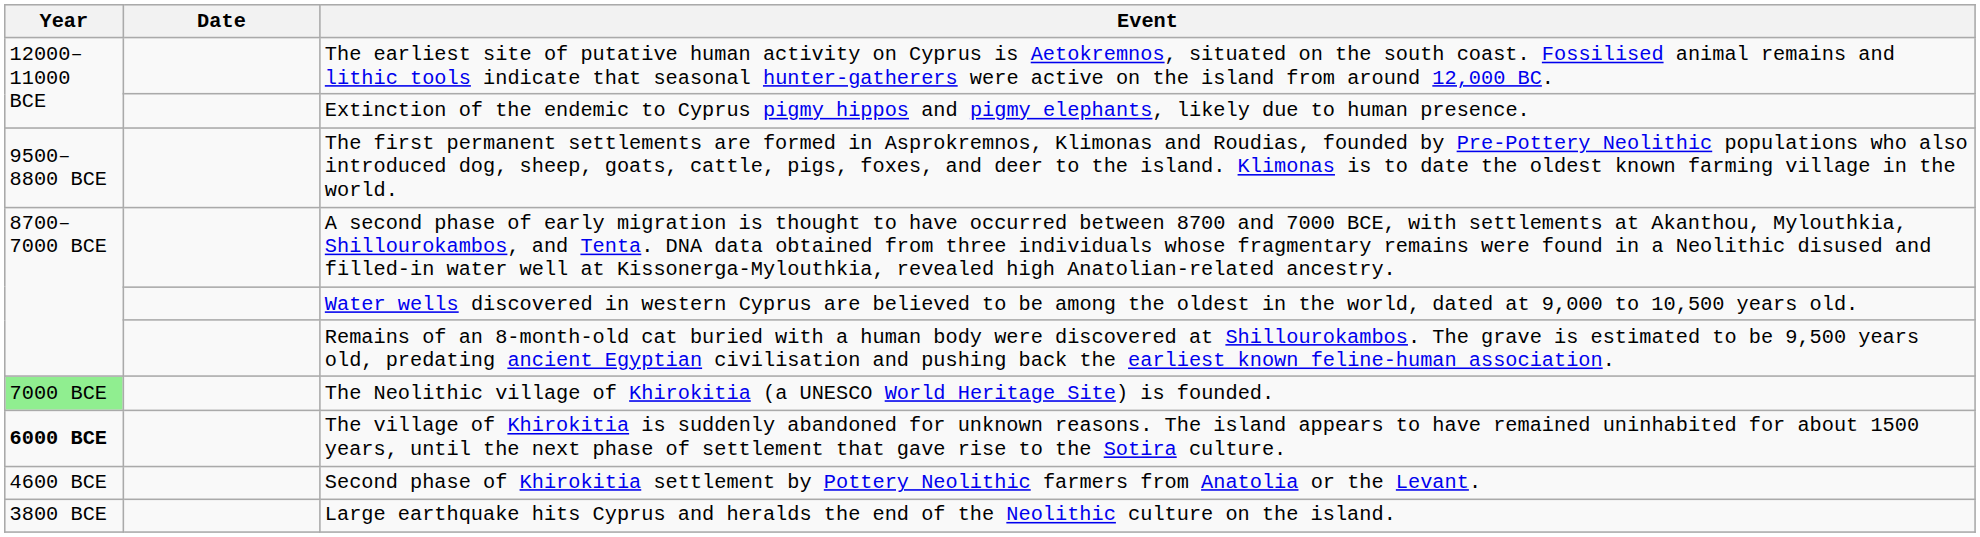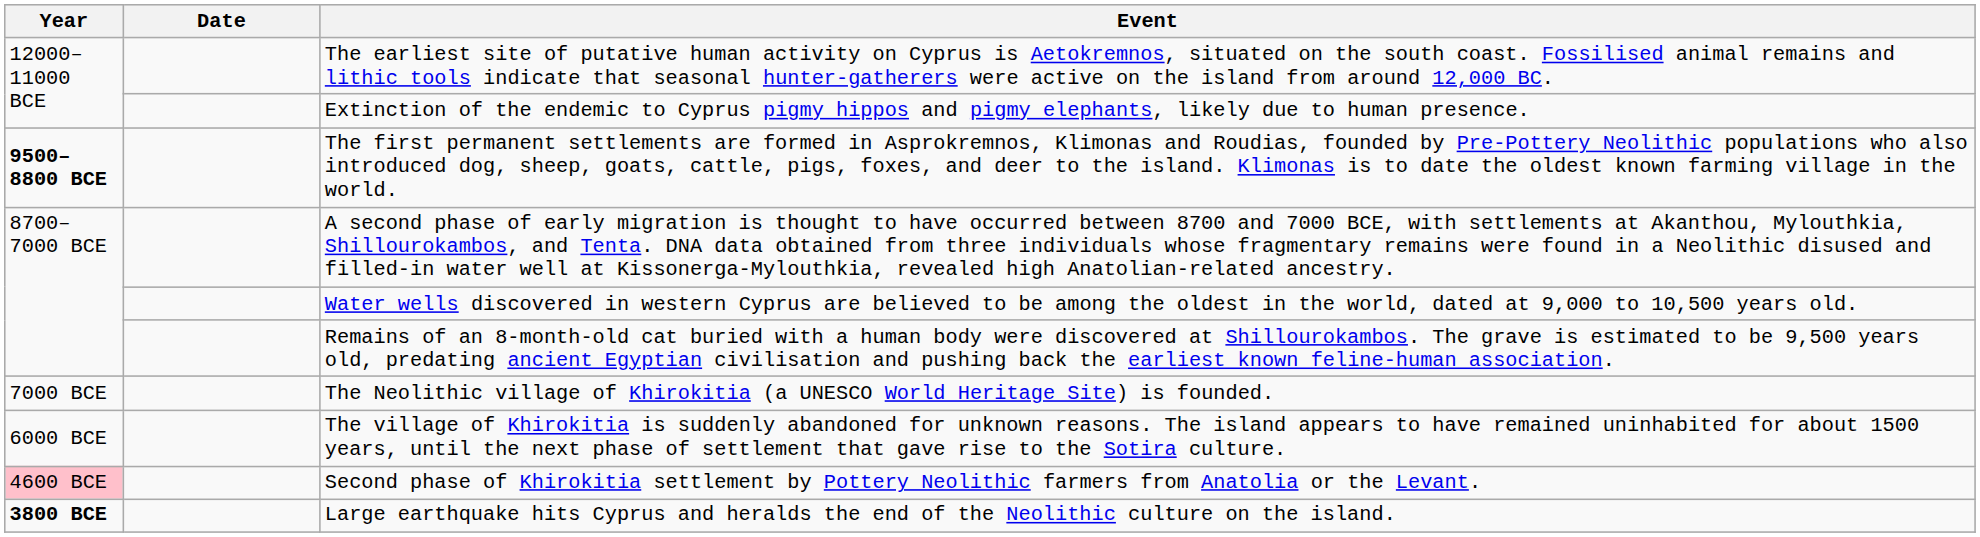(58, 167) normal -> (58, 167) bold
(58, 393) lightgreen background -> (58, 393) no background
(58, 438) bold -> (58, 438) normal
(58, 483) no background -> (58, 483) pink background
(58, 516) normal -> (58, 516) bold
